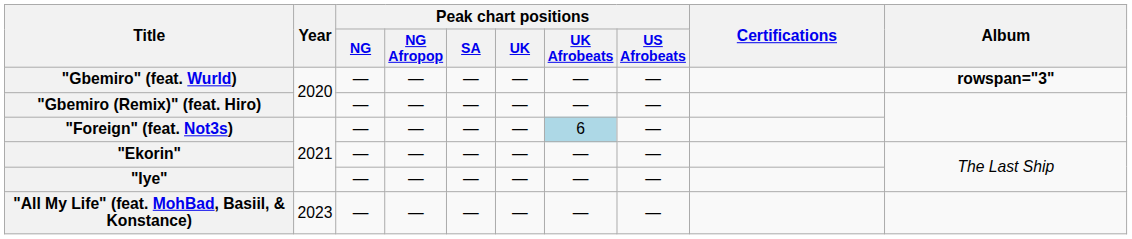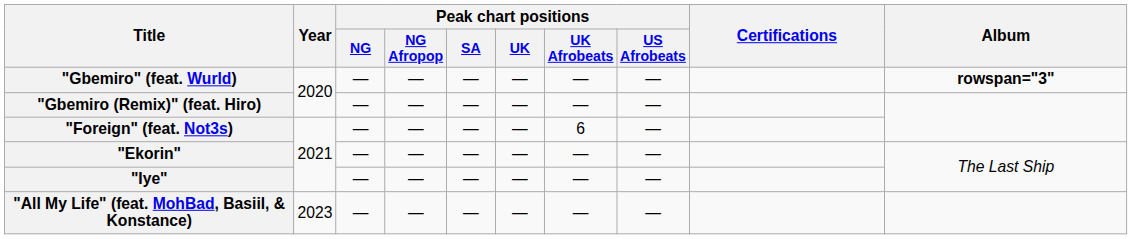(581, 129) lightblue background -> (581, 129) no background
